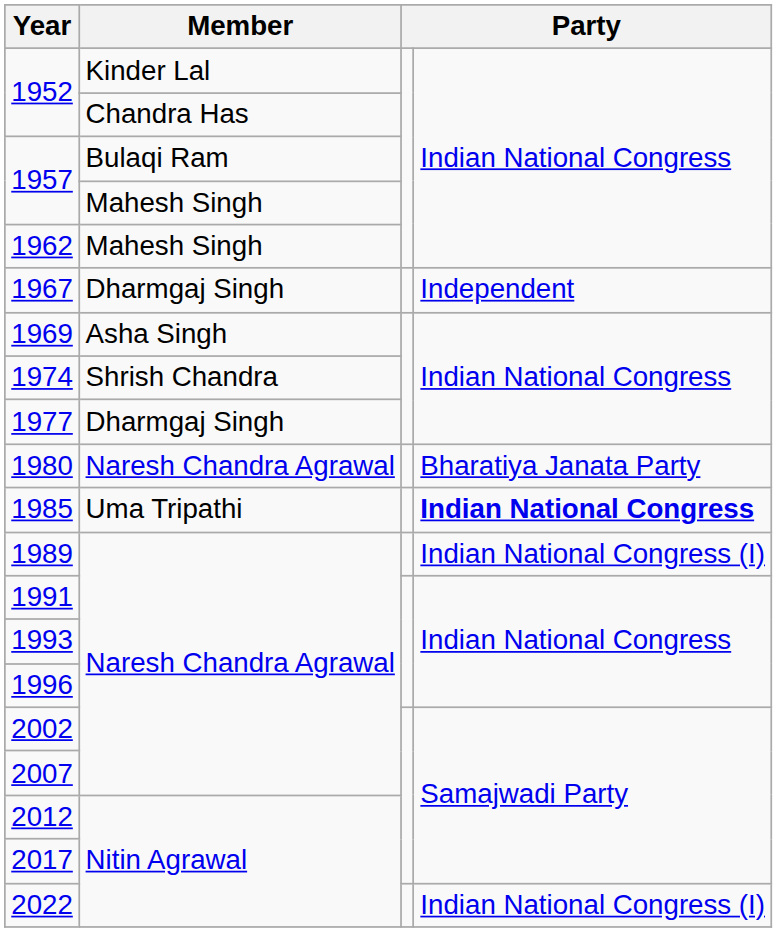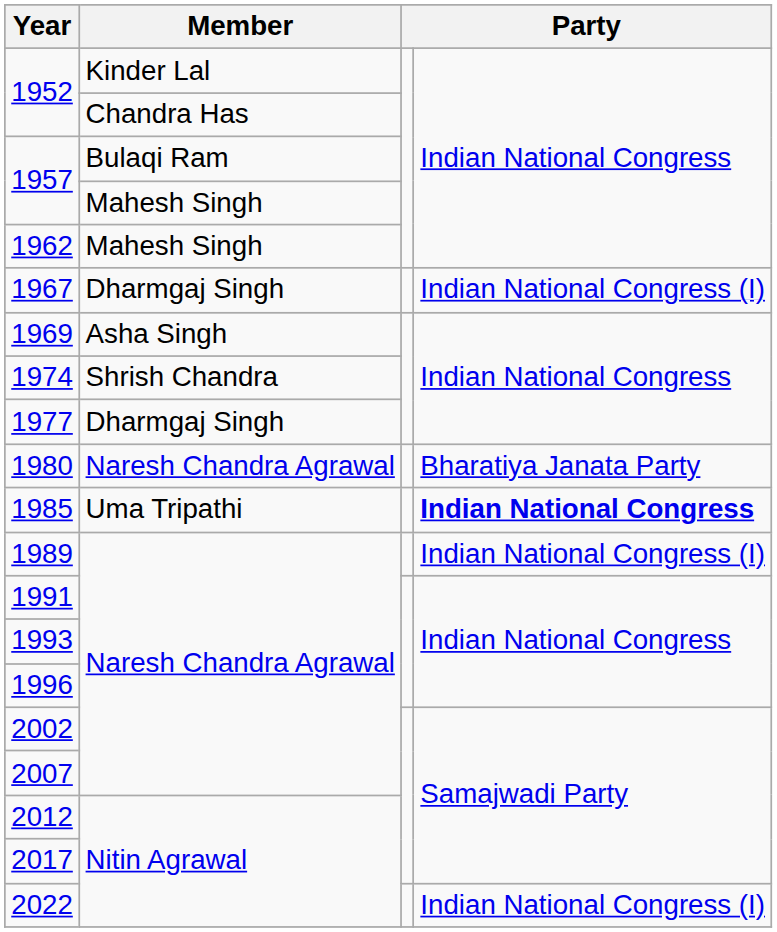(497, 289) Independent -> (593, 289) Indian National Congress (I)
